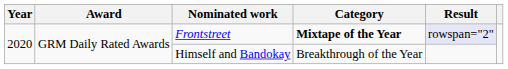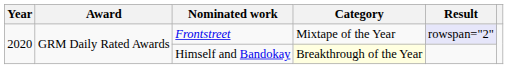(349, 34) bold -> (346, 34) normal
(359, 53) no background -> (359, 53) lightyellow background
